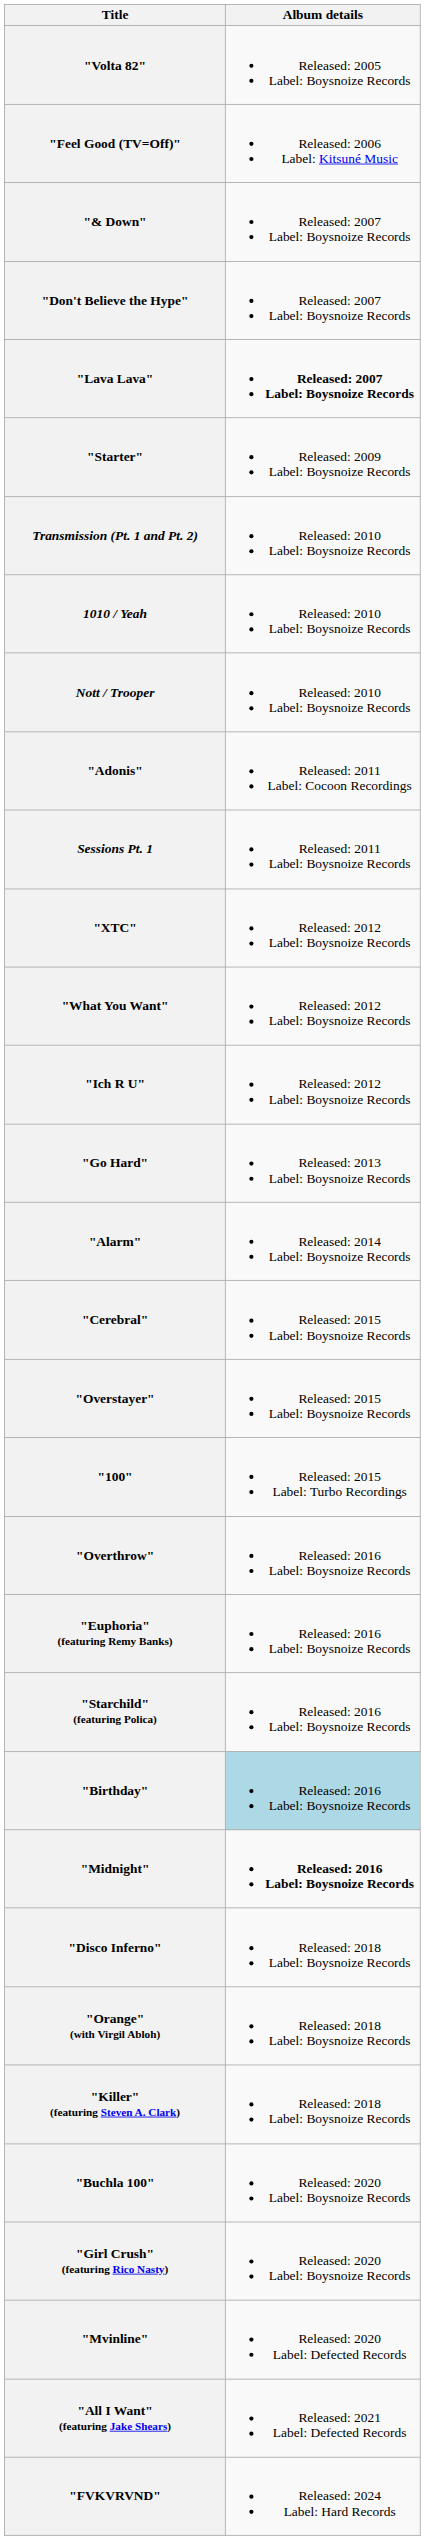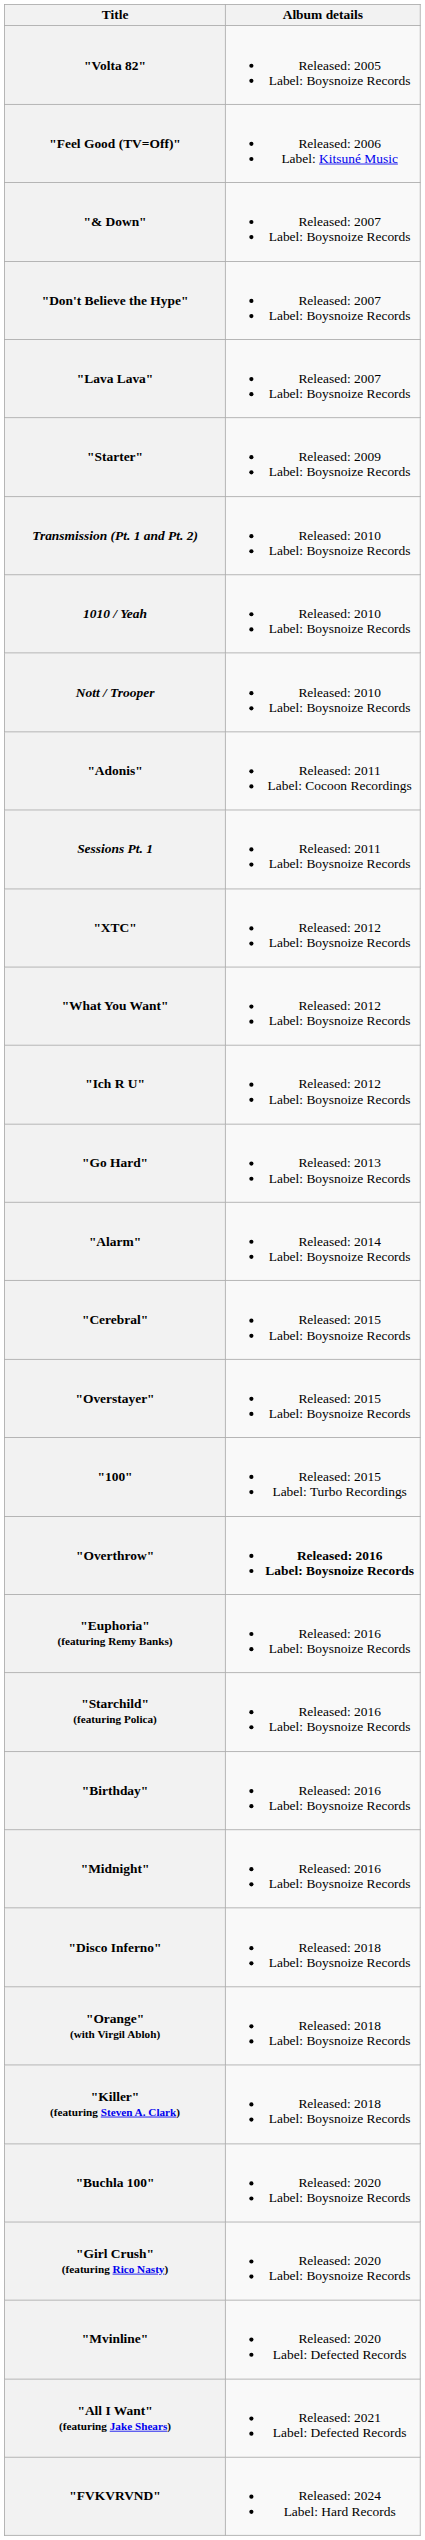(323, 386) bold -> (323, 386) normal
(323, 1563) normal -> (323, 1563) bold
(323, 1798) lightblue background -> (323, 1798) no background
(323, 1877) bold -> (323, 1877) normal
